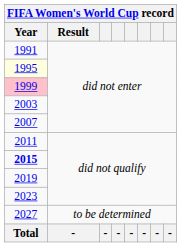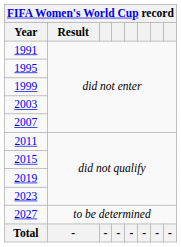(26, 68) lightyellow background -> (26, 68) no background
(26, 86) pink background -> (26, 86) no background
(26, 159) bold -> (26, 159) normal
